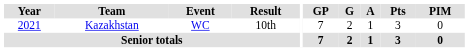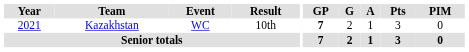(321, 25) normal -> (321, 25) bold
